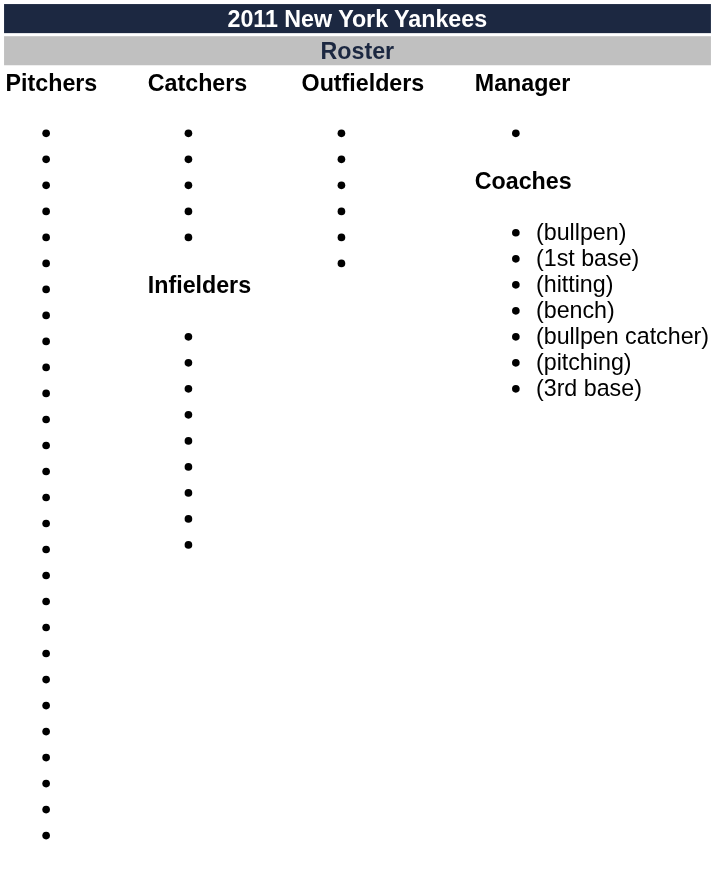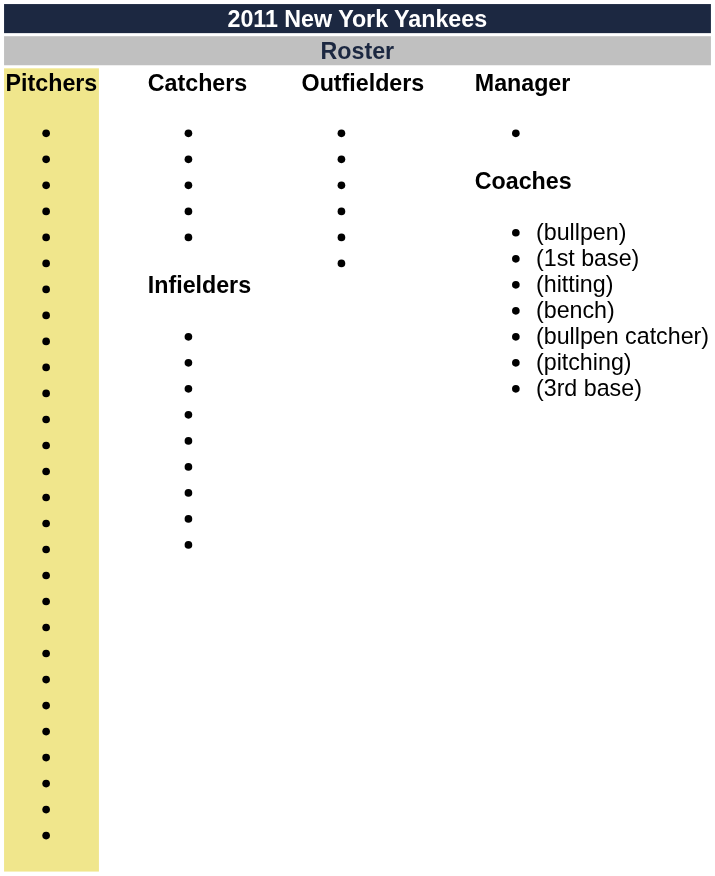(51, 459) no background -> (51, 459) khaki background
